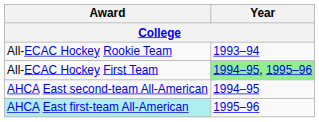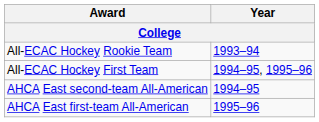(263, 70) lightgreen background -> (263, 70) no background
(98, 107) paleturquoise background -> (98, 107) no background
